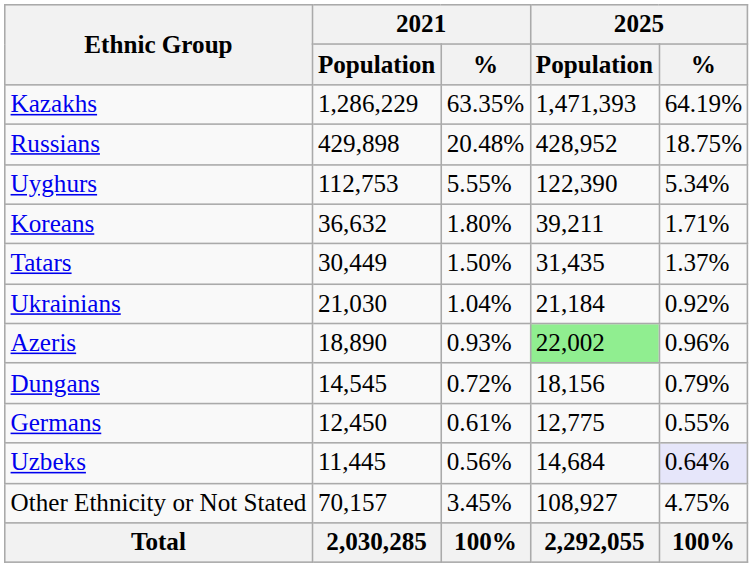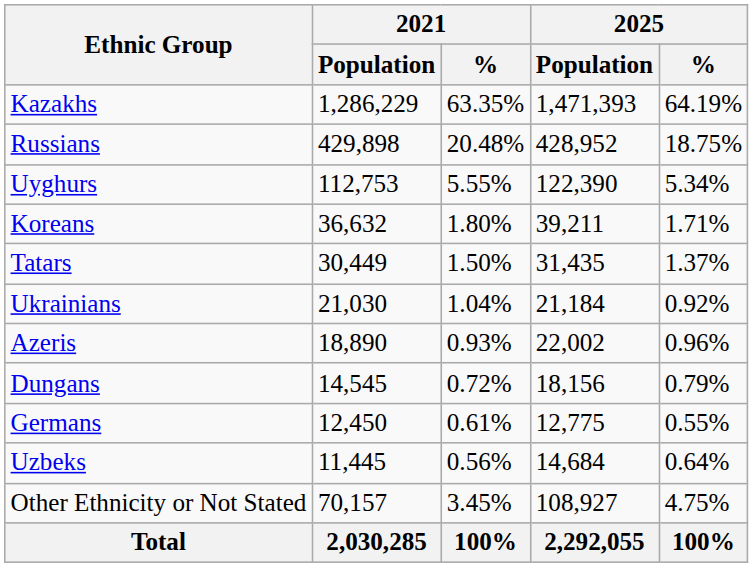(570, 343) lightgreen background -> (570, 343) no background
(697, 462) lavender background -> (697, 462) no background
